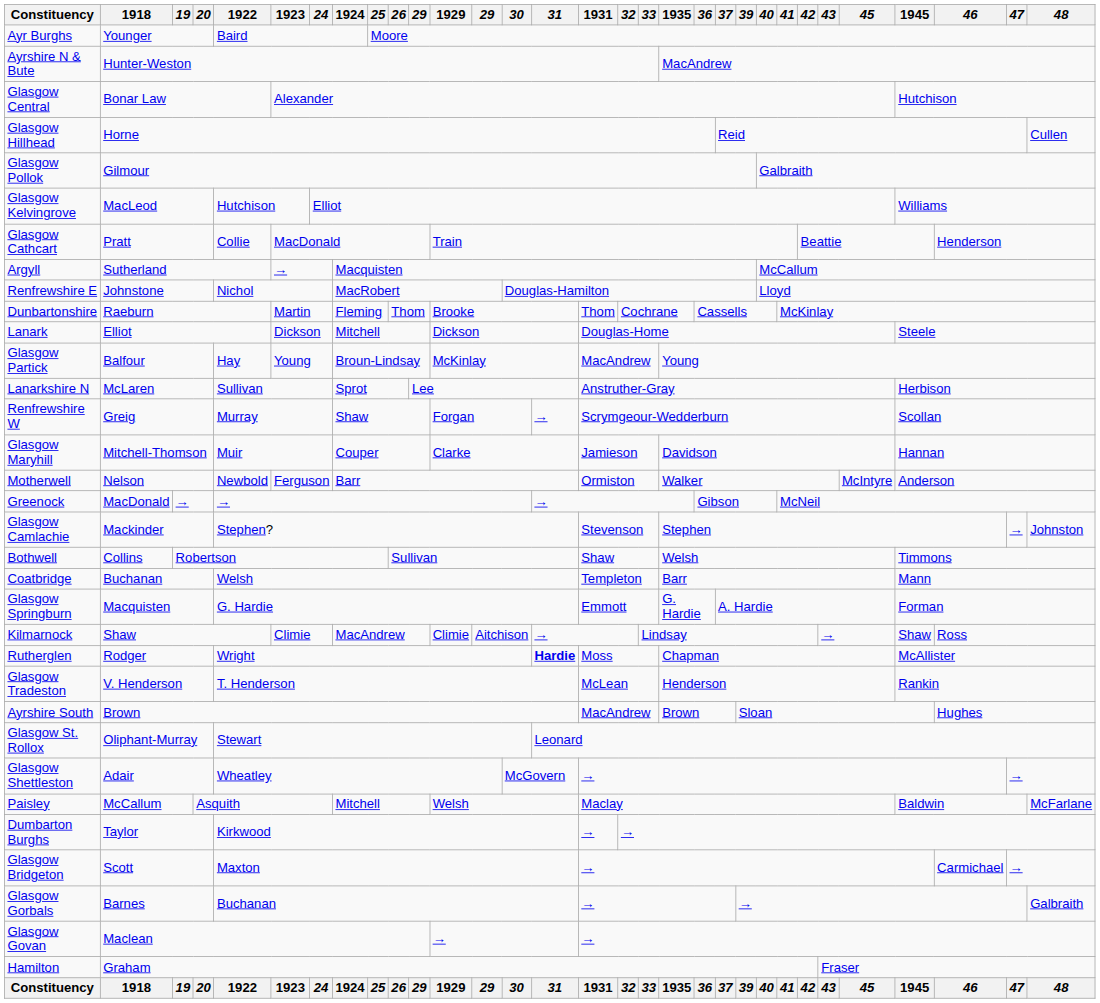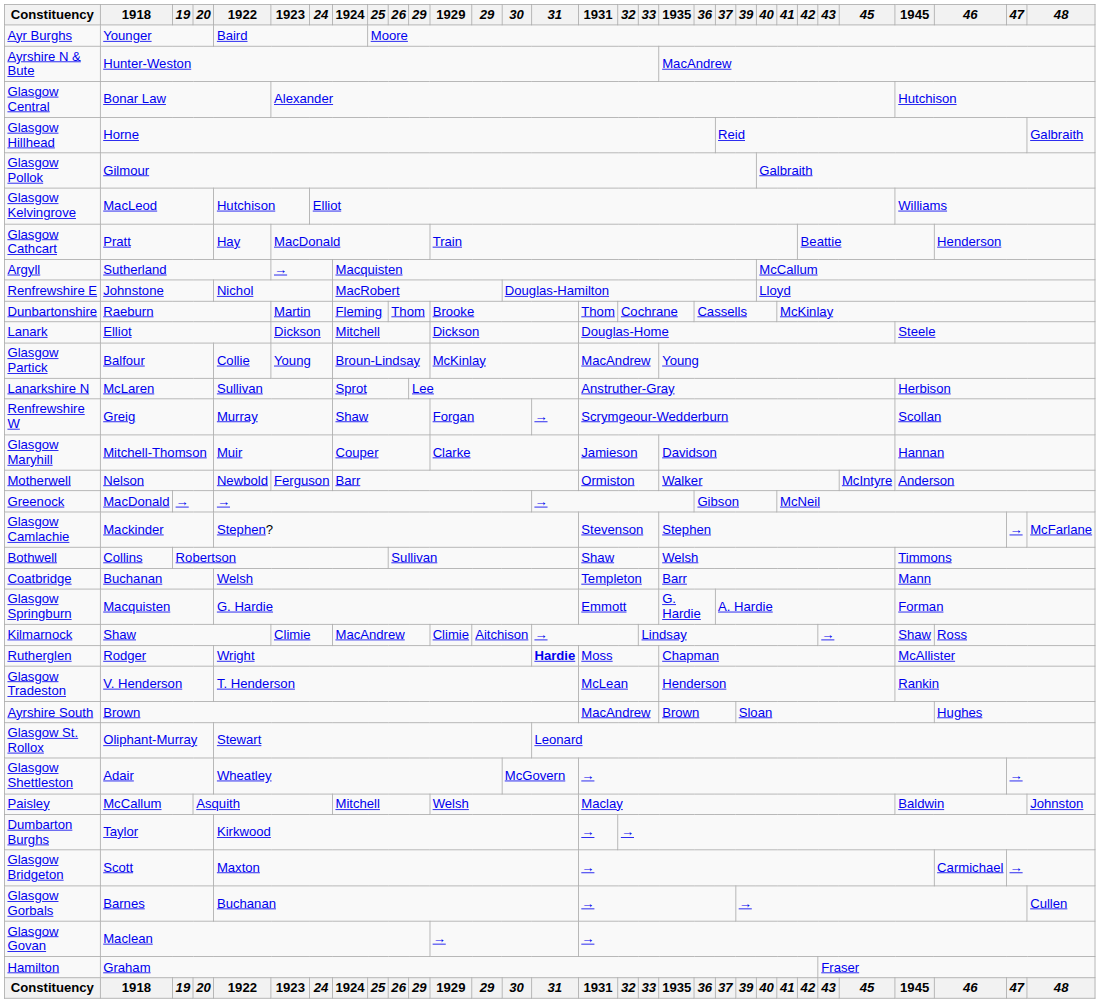(1049, 135) Cullen -> (1057, 135) Galbraith
(233, 241) Collie -> (229, 241) Hay
(229, 360) Hay -> (233, 360) Collie
(1057, 529) Johnston -> (1061, 529) McFarlane
(1061, 804) McFarlane -> (1057, 804) Johnston
(1057, 903) Galbraith -> (1049, 903) Cullen
